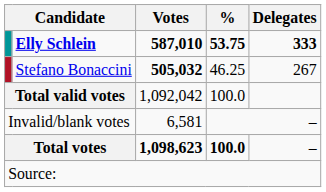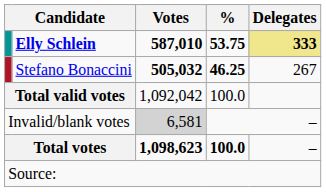(305, 43) no background -> (305, 43) khaki background
(227, 69) normal -> (227, 69) bold
(185, 121) no background -> (185, 121) lightgrey background
